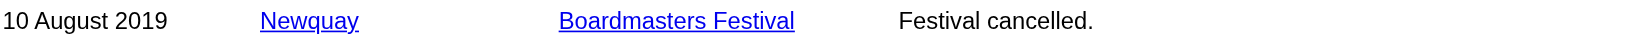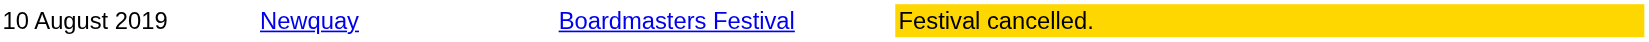(996, 21) no background -> (996, 21) gold background
